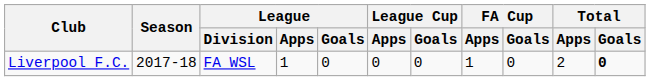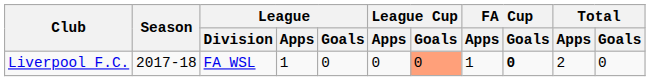(418, 63) no background -> (418, 63) lightsalmon background
(511, 63) normal -> (511, 63) bold
(602, 63) bold -> (602, 63) normal
